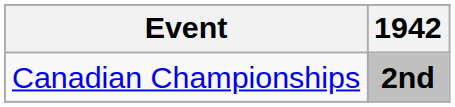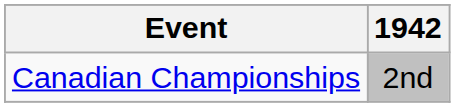(408, 76) bold -> (408, 76) normal
